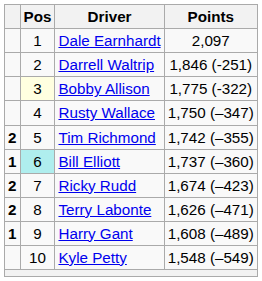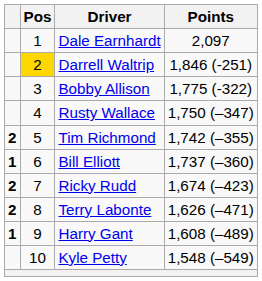(37, 65) no background -> (37, 65) gold background
(37, 89) lightyellow background -> (37, 89) no background
(37, 161) paleturquoise background -> (37, 161) no background
